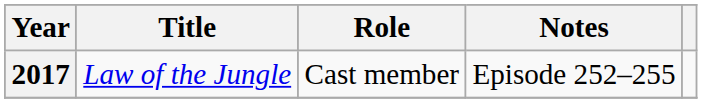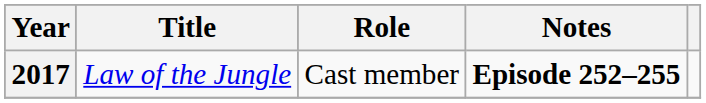(574, 73) normal -> (576, 73) bold
